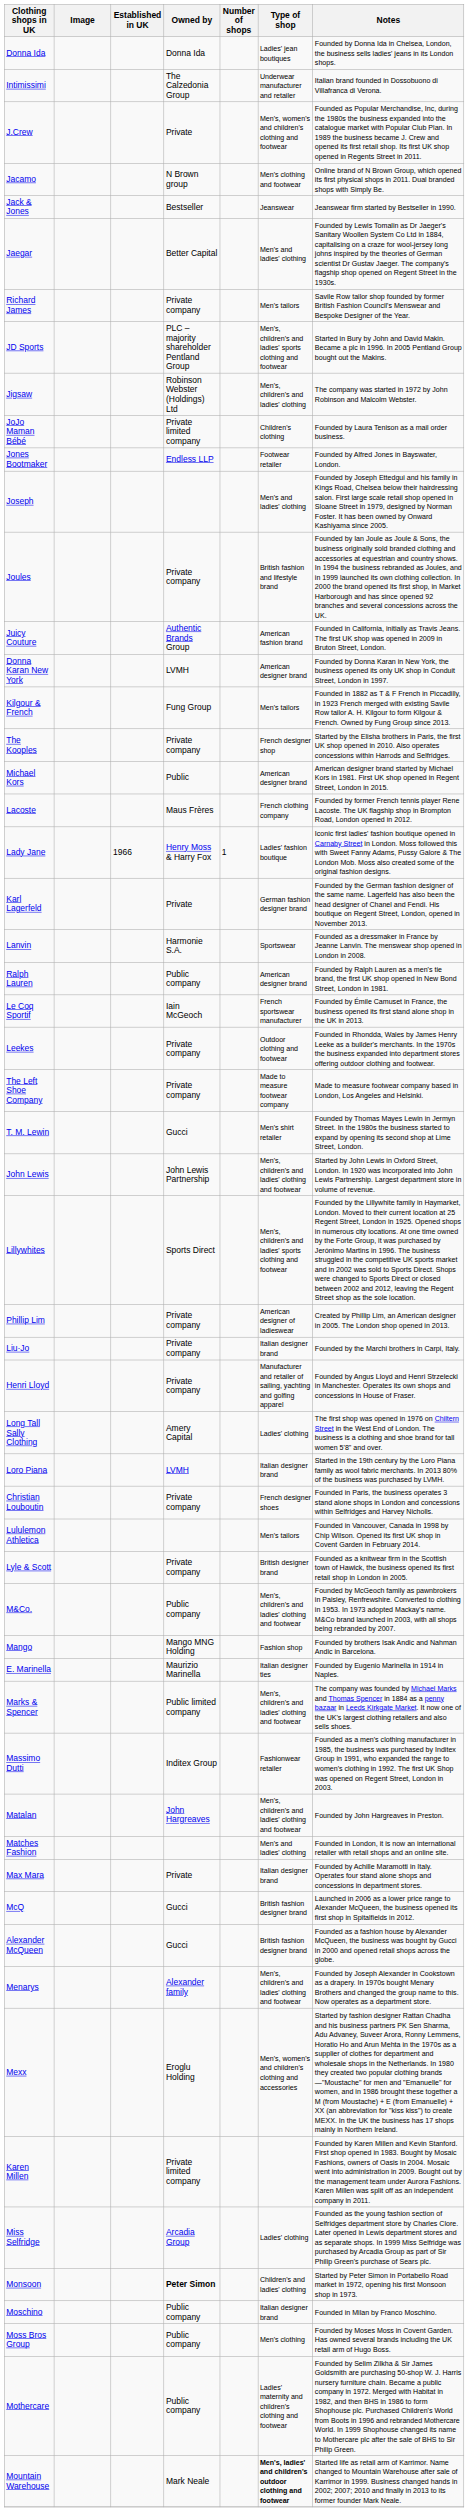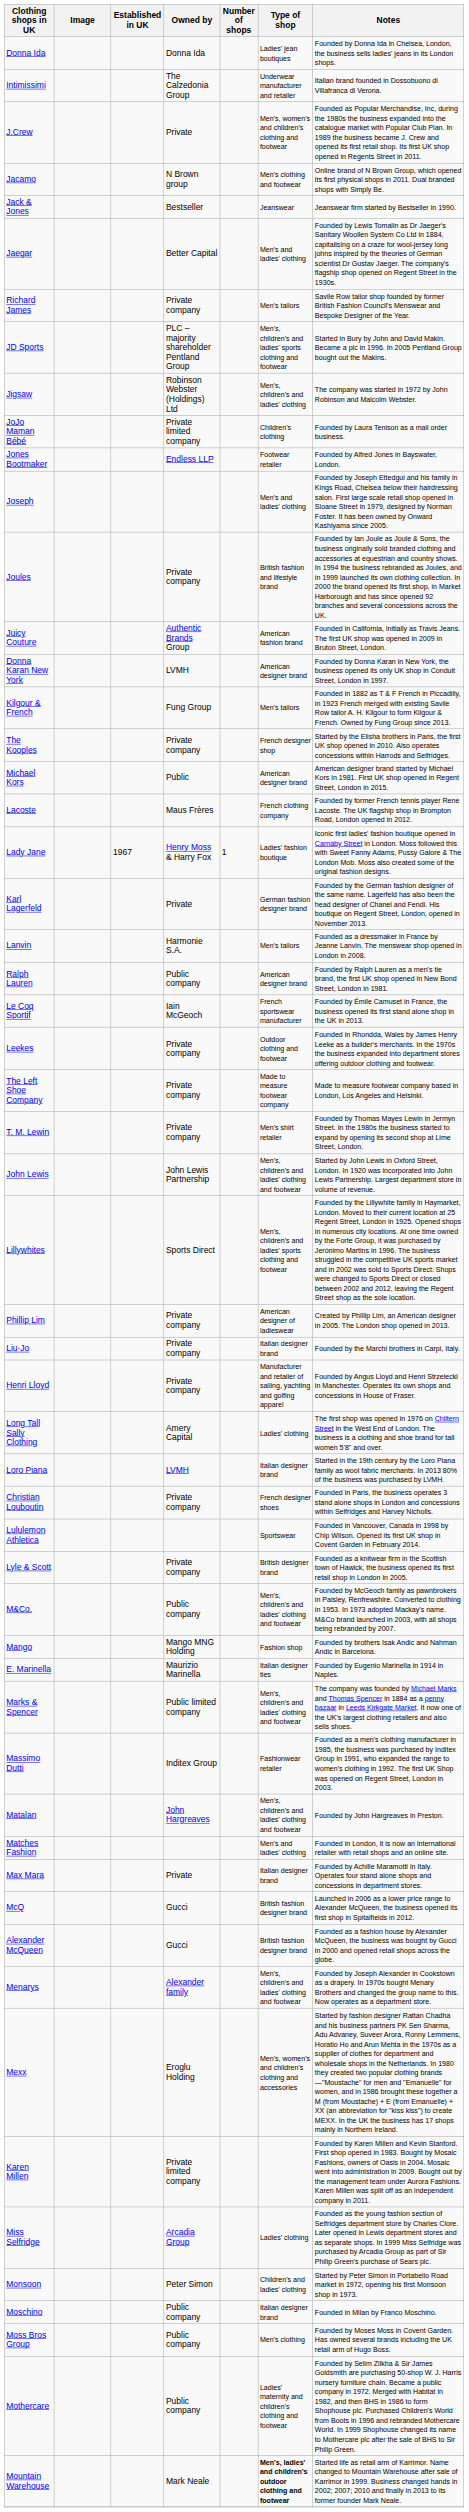(122, 852) 1966 -> (122, 852) 1967
(278, 946) Sportswear -> (280, 946) Men's tailors
(177, 1132) Gucci -> (183, 1132) Private company
(280, 1535) Men's tailors -> (278, 1535) Sportswear
(191, 2284) bold -> (189, 2284) normal
